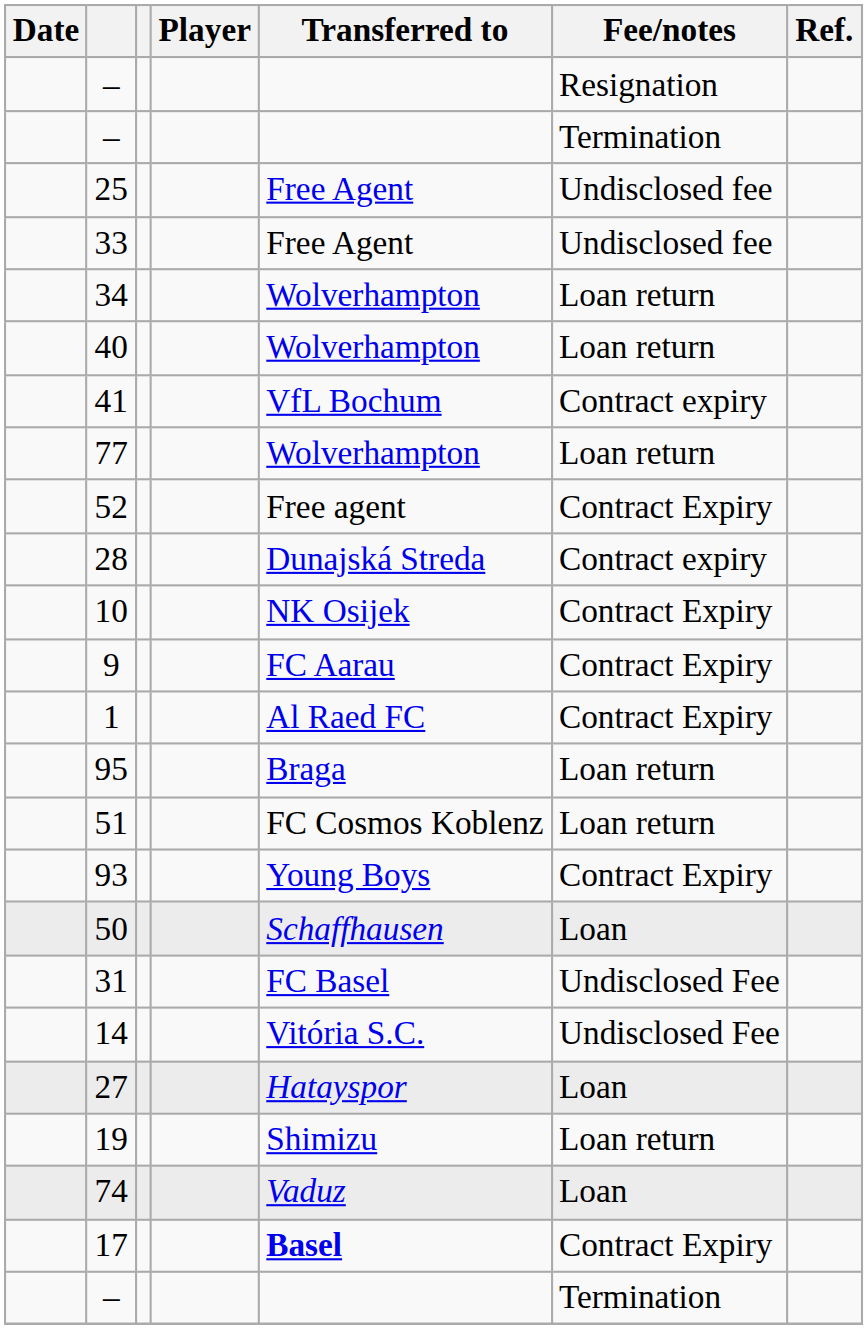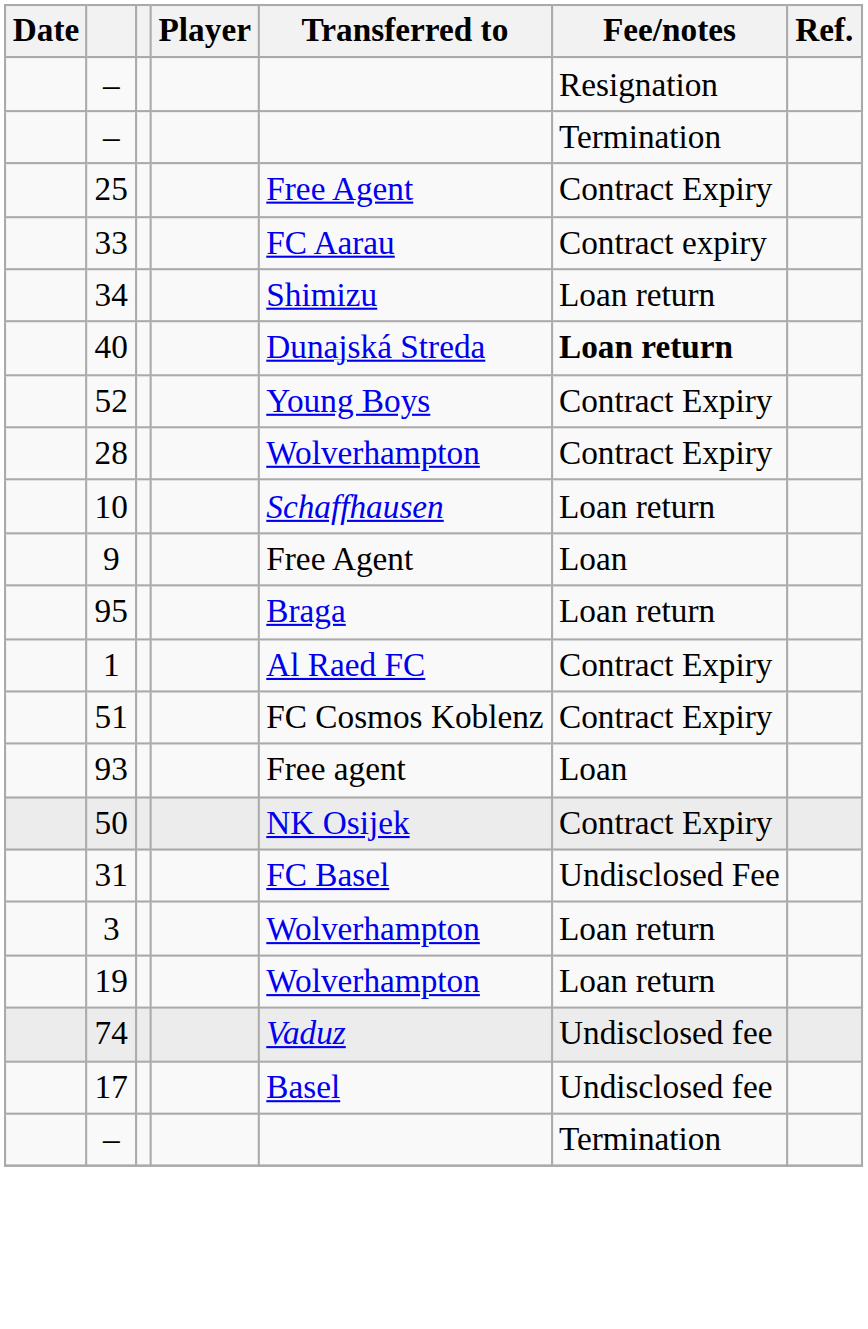(666, 189) Undisclosed fee -> (666, 189) Contract Expiry
(340, 242) Free Agent -> (331, 242) FC Aarau
(666, 242) Undisclosed fee -> (663, 242) Contract expiry
(373, 294) Wolverhampton -> (322, 294) Shimizu
(373, 347) Wolverhampton -> (376, 347) Dunajská Streda
(637, 347) normal -> (646, 347) bold
- row: (46, 401)
- row: (46, 454)
(336, 505) Free agent -> (348, 400) Young Boys
(376, 558) Dunajská Streda -> (373, 453) Wolverhampton
(663, 558) Contract expiry -> (666, 453) Contract Expiry
(338, 611) NK Osijek -> (355, 505) Schaffhausen
(666, 611) Contract Expiry -> (637, 505) Loan return
(331, 664) FC Aarau -> (340, 558) Free Agent
(666, 664) Contract Expiry -> (593, 558) Loan
rows swapped: (46, 718) <-> (46, 770)
(637, 822) Loan return -> (666, 717) Contract Expiry
(348, 875) Young Boys -> (336, 769) Free agent
(666, 875) Contract Expiry -> (593, 769) Loan
(355, 928) Schaffhausen -> (338, 822) NK Osijek
(593, 928) Loan -> (666, 822) Contract Expiry
- row: (46, 1034)
- row: (46, 1087)
+ row: (46, 929)
(322, 1139) Shimizu -> (373, 980) Wolverhampton
(593, 1192) Loan -> (666, 1033) Undisclosed fee
(304, 1244) bold -> (303, 1086) normal
(666, 1244) Contract Expiry -> (666, 1086) Undisclosed fee
